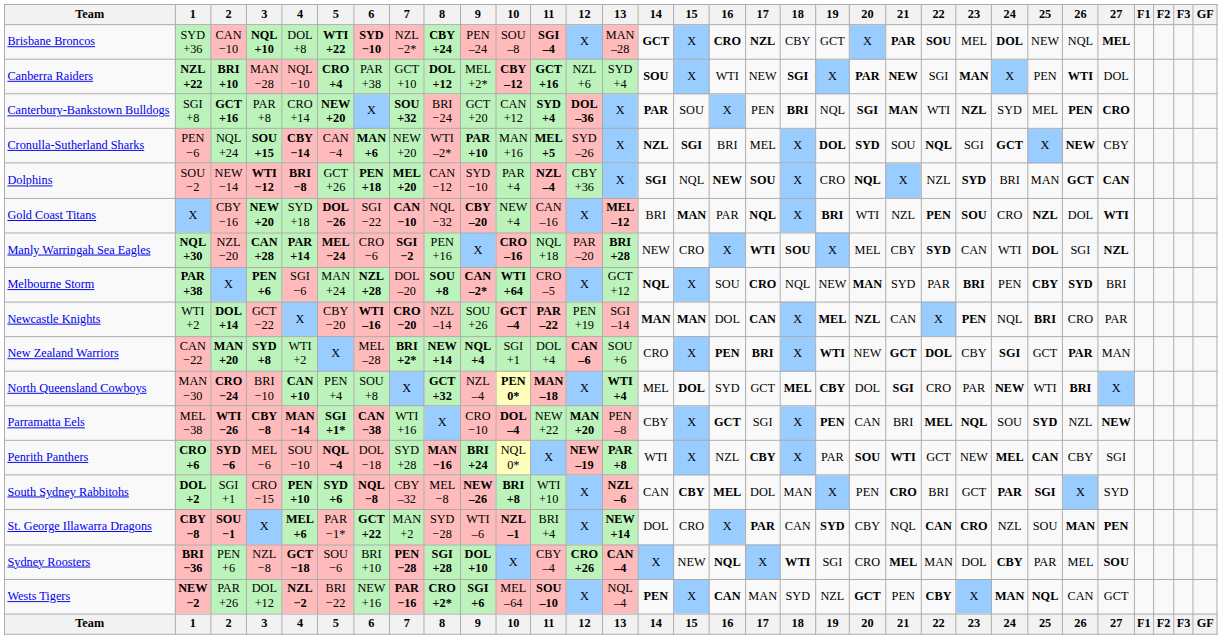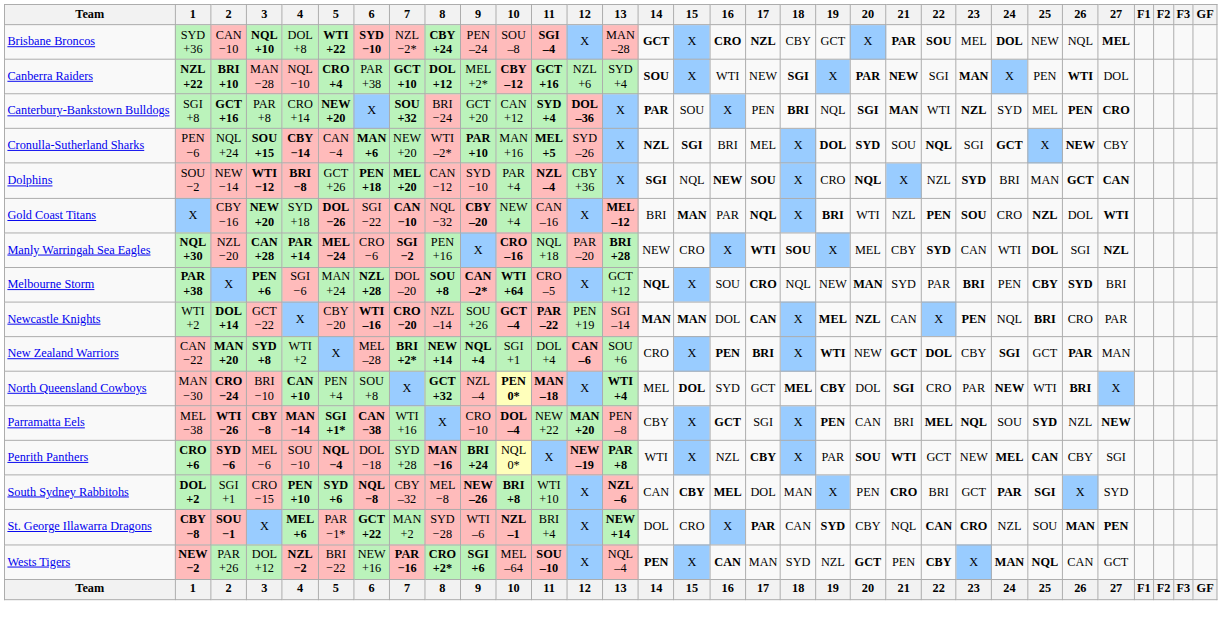(407, 76) normal -> (407, 76) bold
- row: (49, 561)
